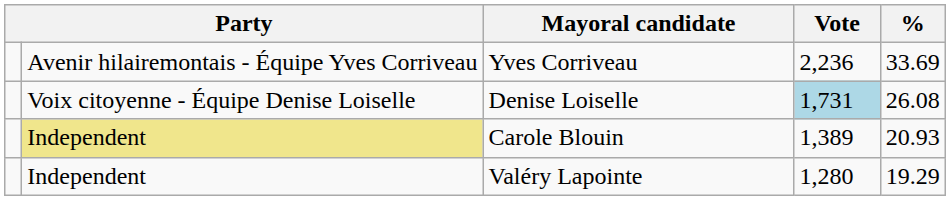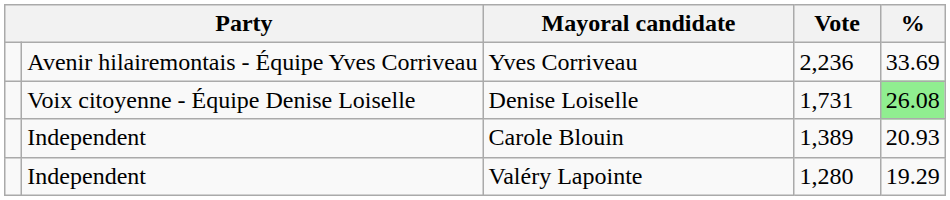(827, 99) lightblue background -> (827, 99) no background
(913, 99) no background -> (913, 99) lightgreen background
(87, 137) khaki background -> (87, 137) no background
